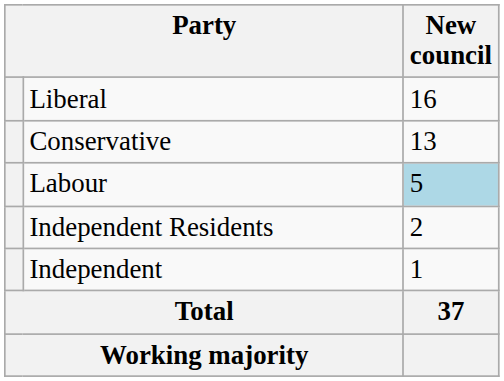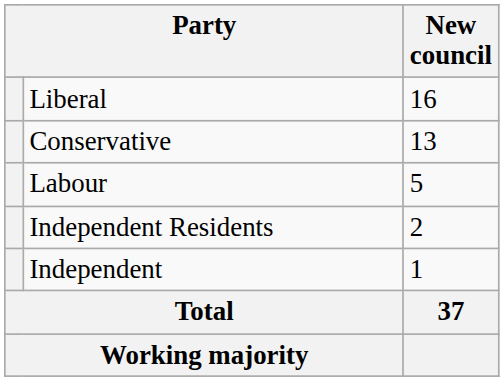(417, 183) lightblue background -> (417, 183) no background
